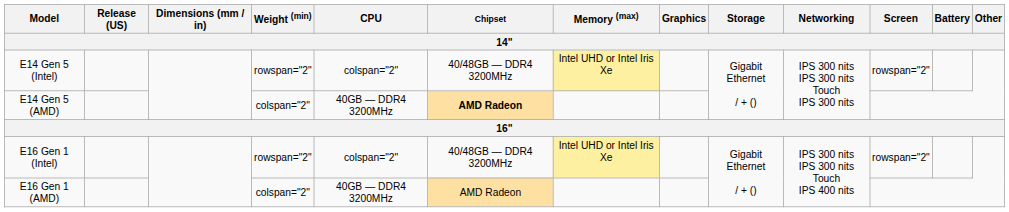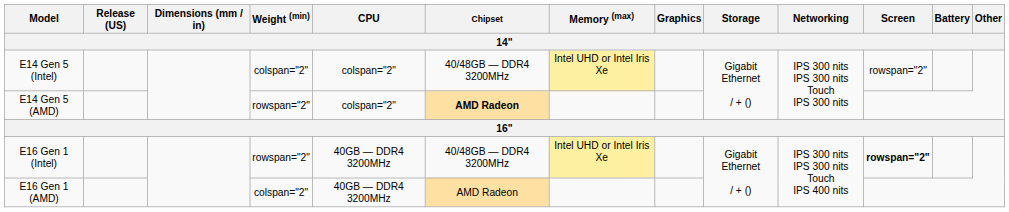(283, 70) rowspan="2" -> (281, 70) colspan="2"
(283, 105) colspan="2" -> (281, 105) rowspan="2"
(371, 105) 40GB — DDR4 3200MHz -> (369, 105) colspan="2"
(371, 157) colspan="2" -> (369, 157) 40GB — DDR4 3200MHz
(901, 157) normal -> (898, 157) bold
